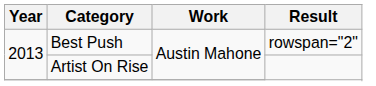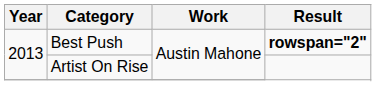(313, 42) normal -> (318, 42) bold
